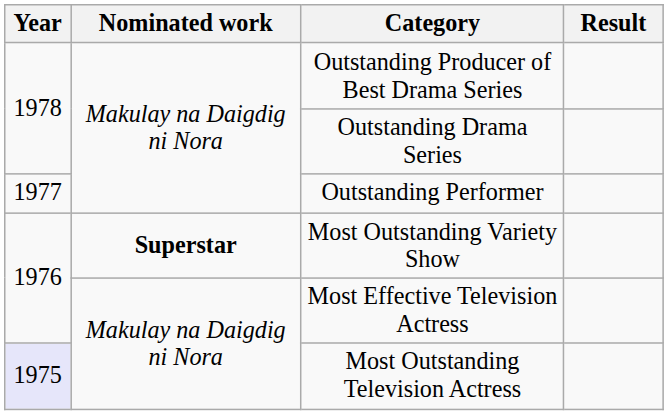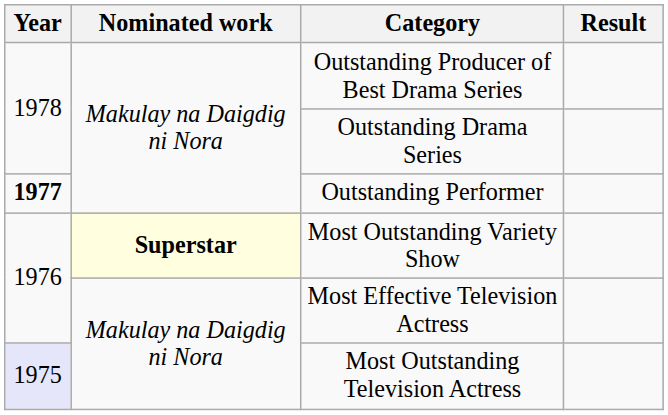(38, 192) normal -> (38, 192) bold
(186, 244) no background -> (186, 244) lightyellow background
